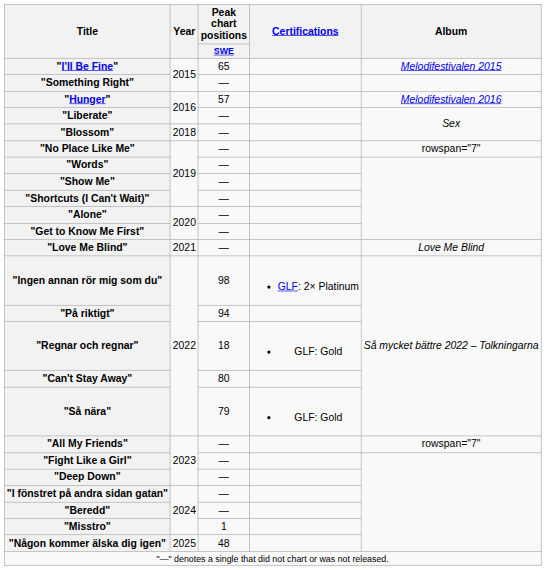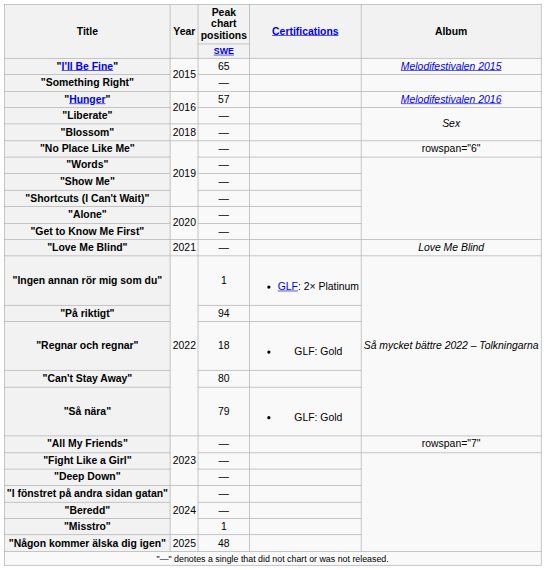(451, 149) rowspan="7" -> (451, 149) rowspan="6"
(224, 280) 98 -> (224, 280) 1
